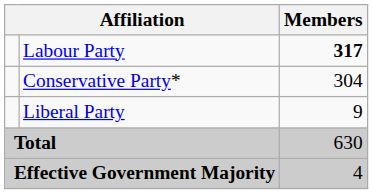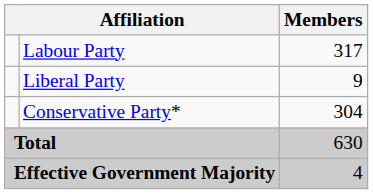(348, 50) bold -> (348, 50) normal
rows swapped: (102, 81) <-> (74, 111)
